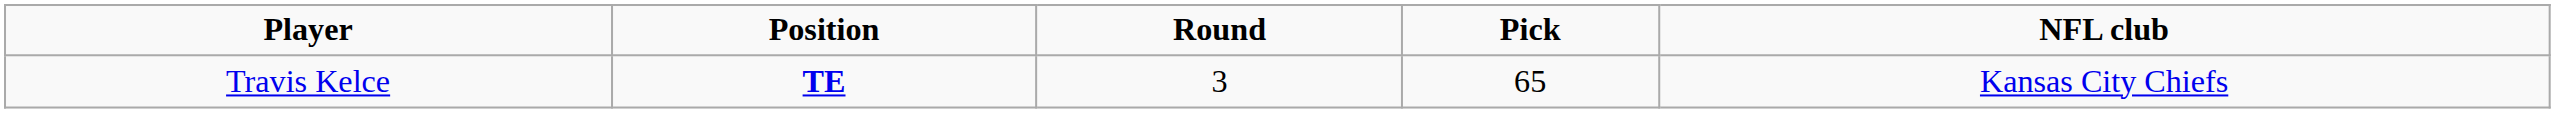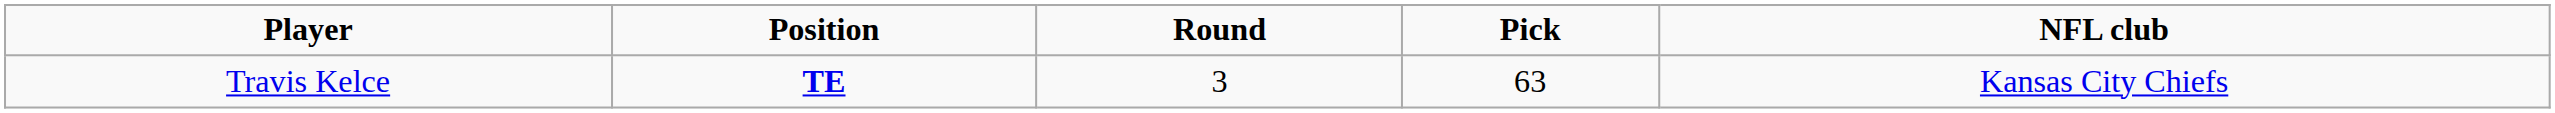(1530, 81) 65 -> (1530, 81) 63
